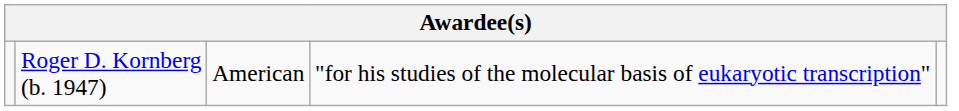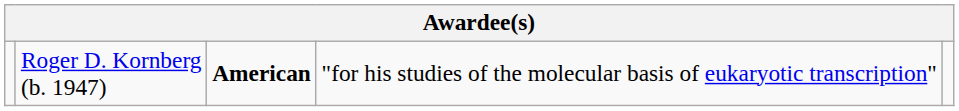(258, 73) normal -> (262, 73) bold
